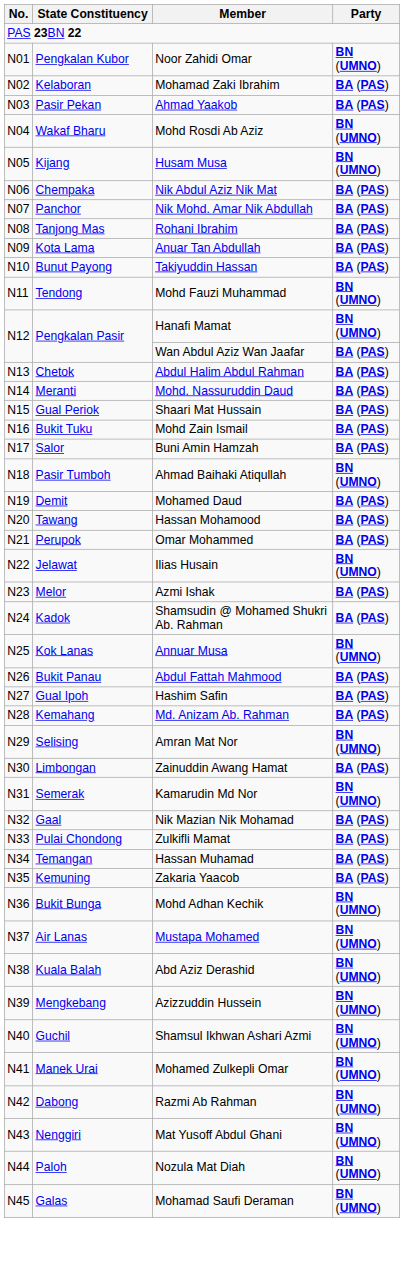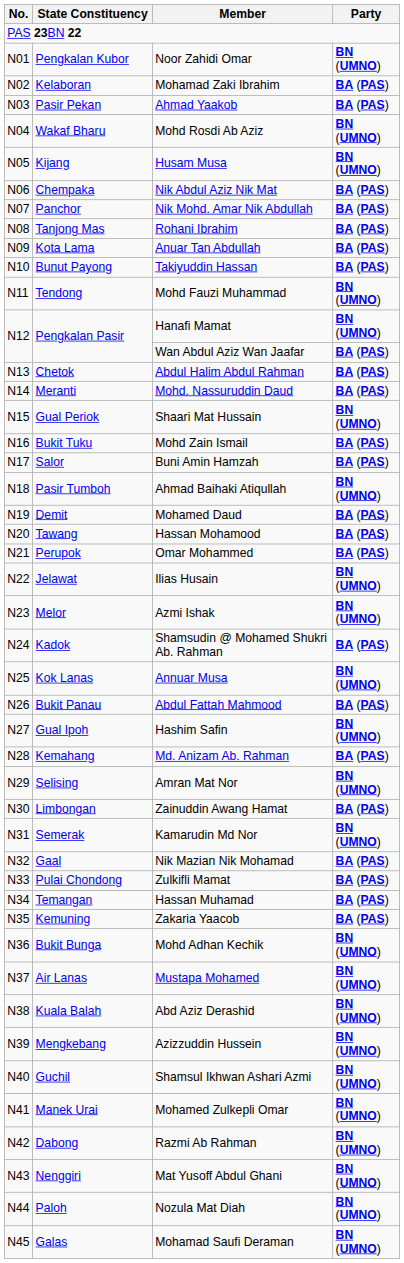(362, 410) BA (PAS) -> (358, 417) BN (UMNO)
(362, 592) BA (PAS) -> (358, 612) BN (UMNO)
(362, 696) BA (PAS) -> (358, 730) BN (UMNO)
